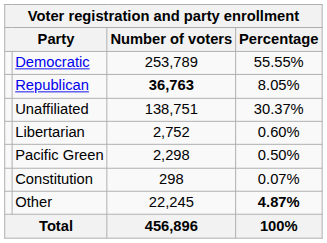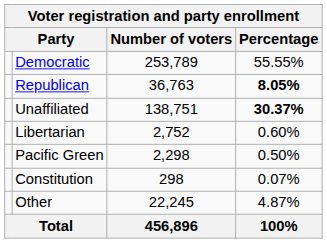(171, 86) bold -> (171, 86) normal
(279, 86) normal -> (279, 86) bold
(279, 109) normal -> (279, 109) bold
(279, 202) bold -> (279, 202) normal
